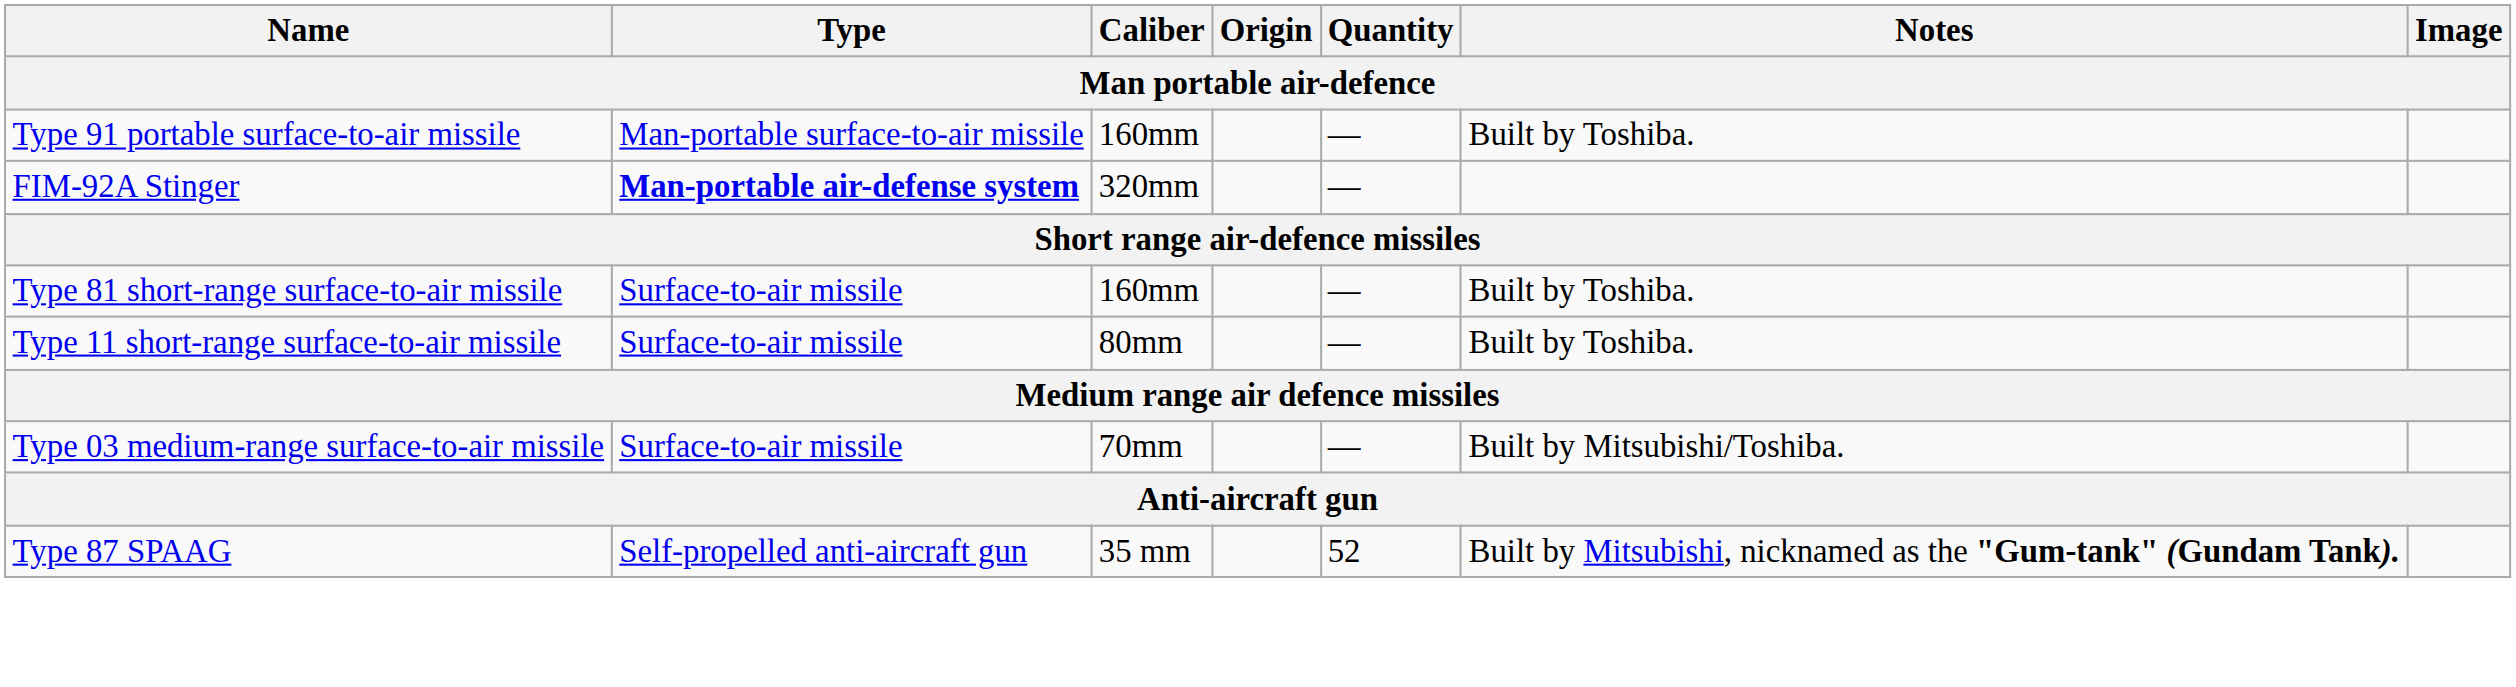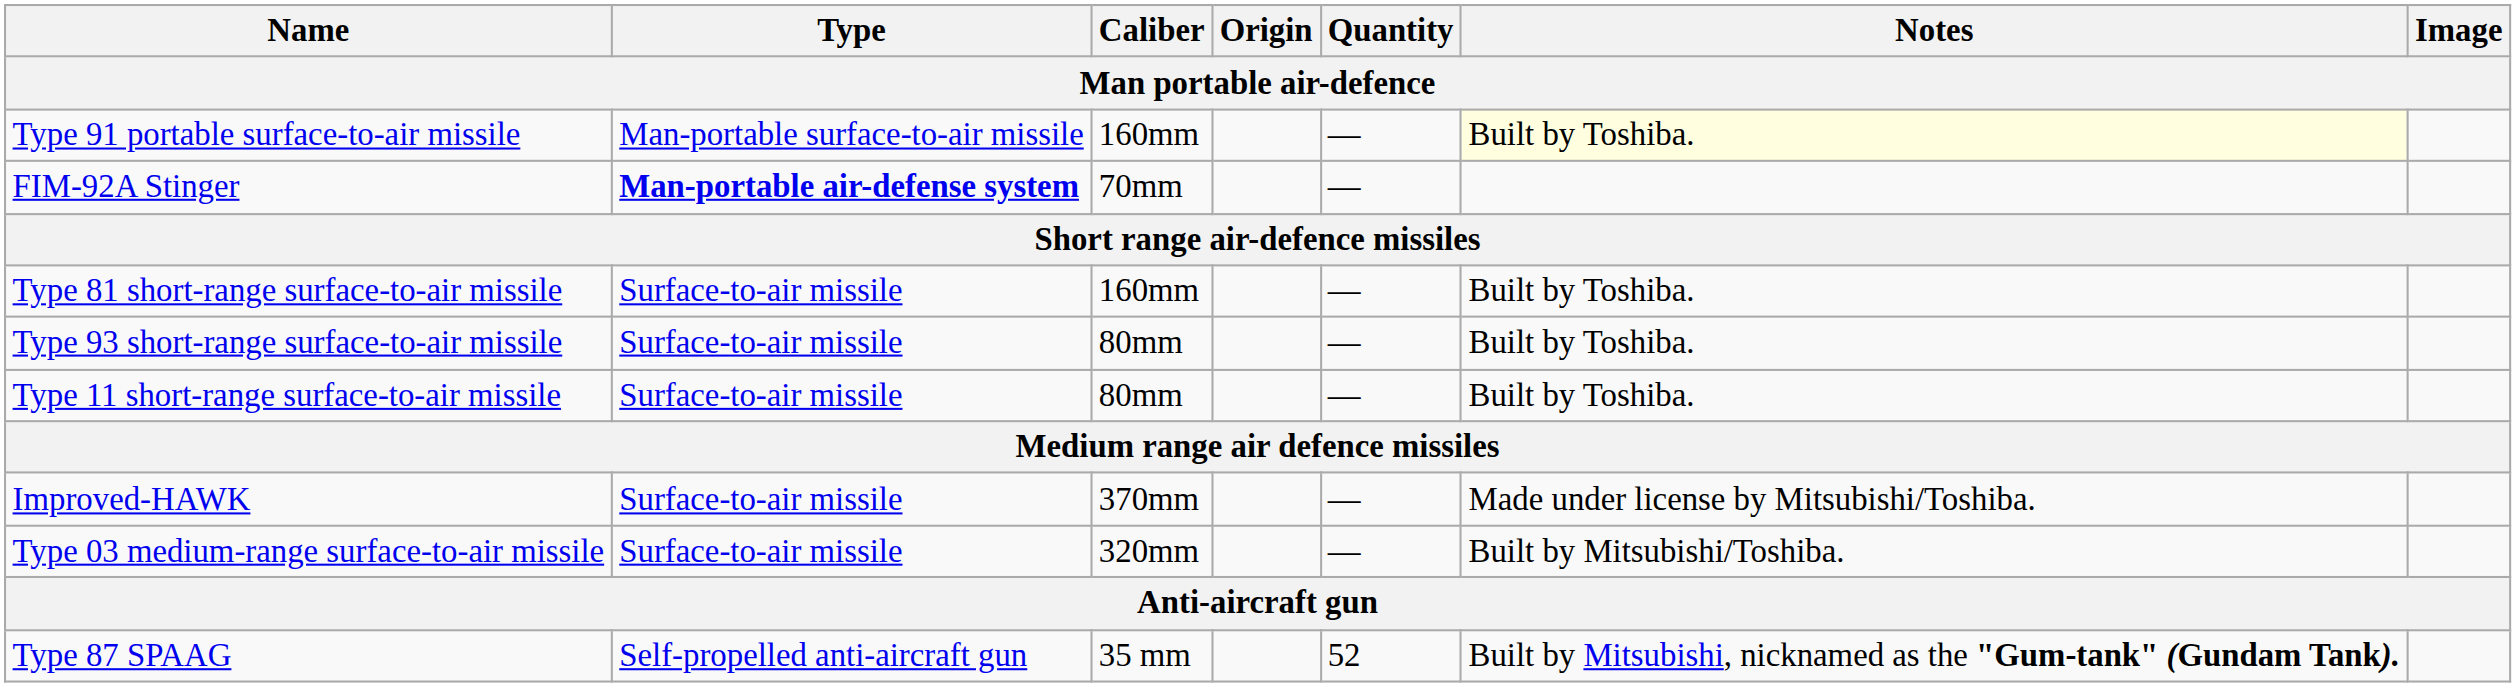(1582, 134) no background -> (1582, 134) lightyellow background
(1149, 186) 320mm -> (1141, 186) 70mm
+ row: (287, 342)
+ row: (132, 498)
(1141, 446) 70mm -> (1149, 550) 320mm
